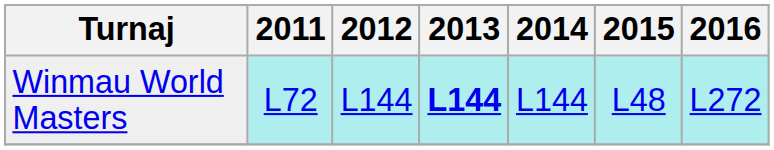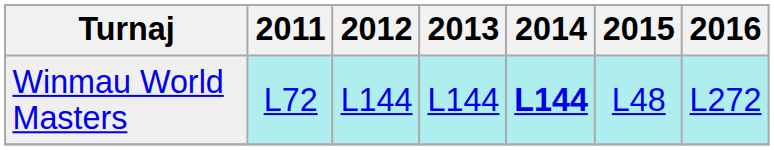(464, 99) bold -> (463, 99) normal
(552, 99) normal -> (551, 99) bold
